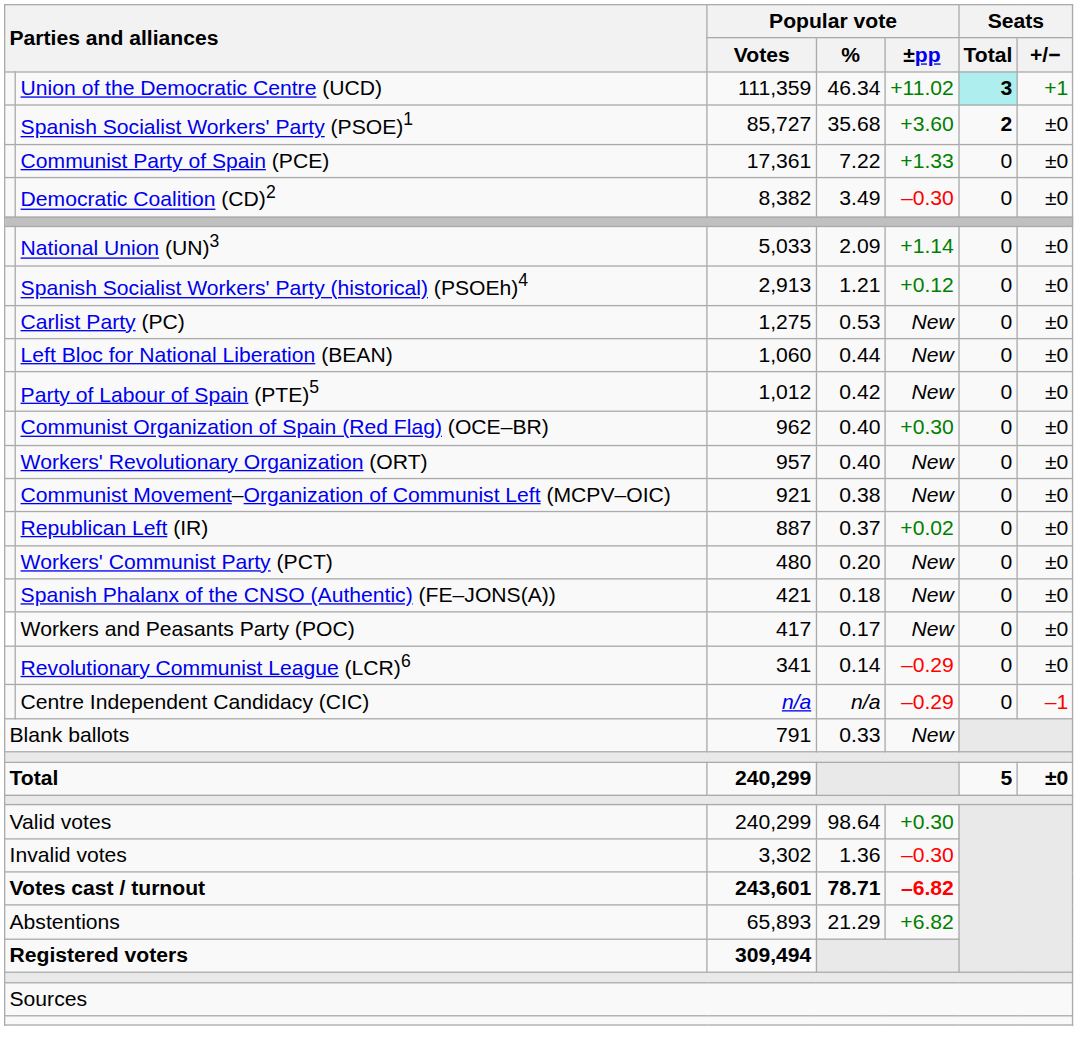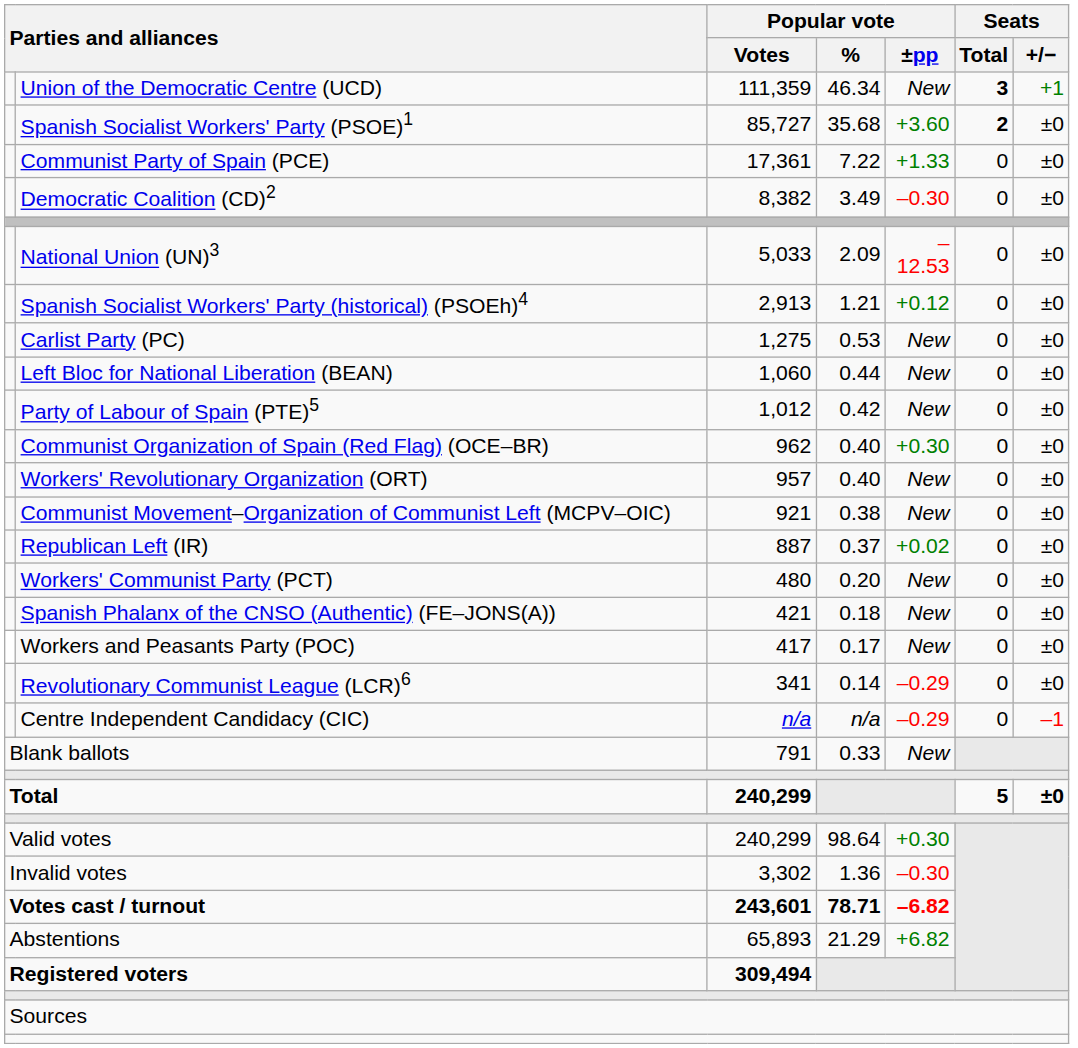(922, 88) +11.02 -> (928, 88) New
(1006, 88) paleturquoise background -> (1002, 88) no background
(927, 246) +1.14 -> (923, 255) –12.53
